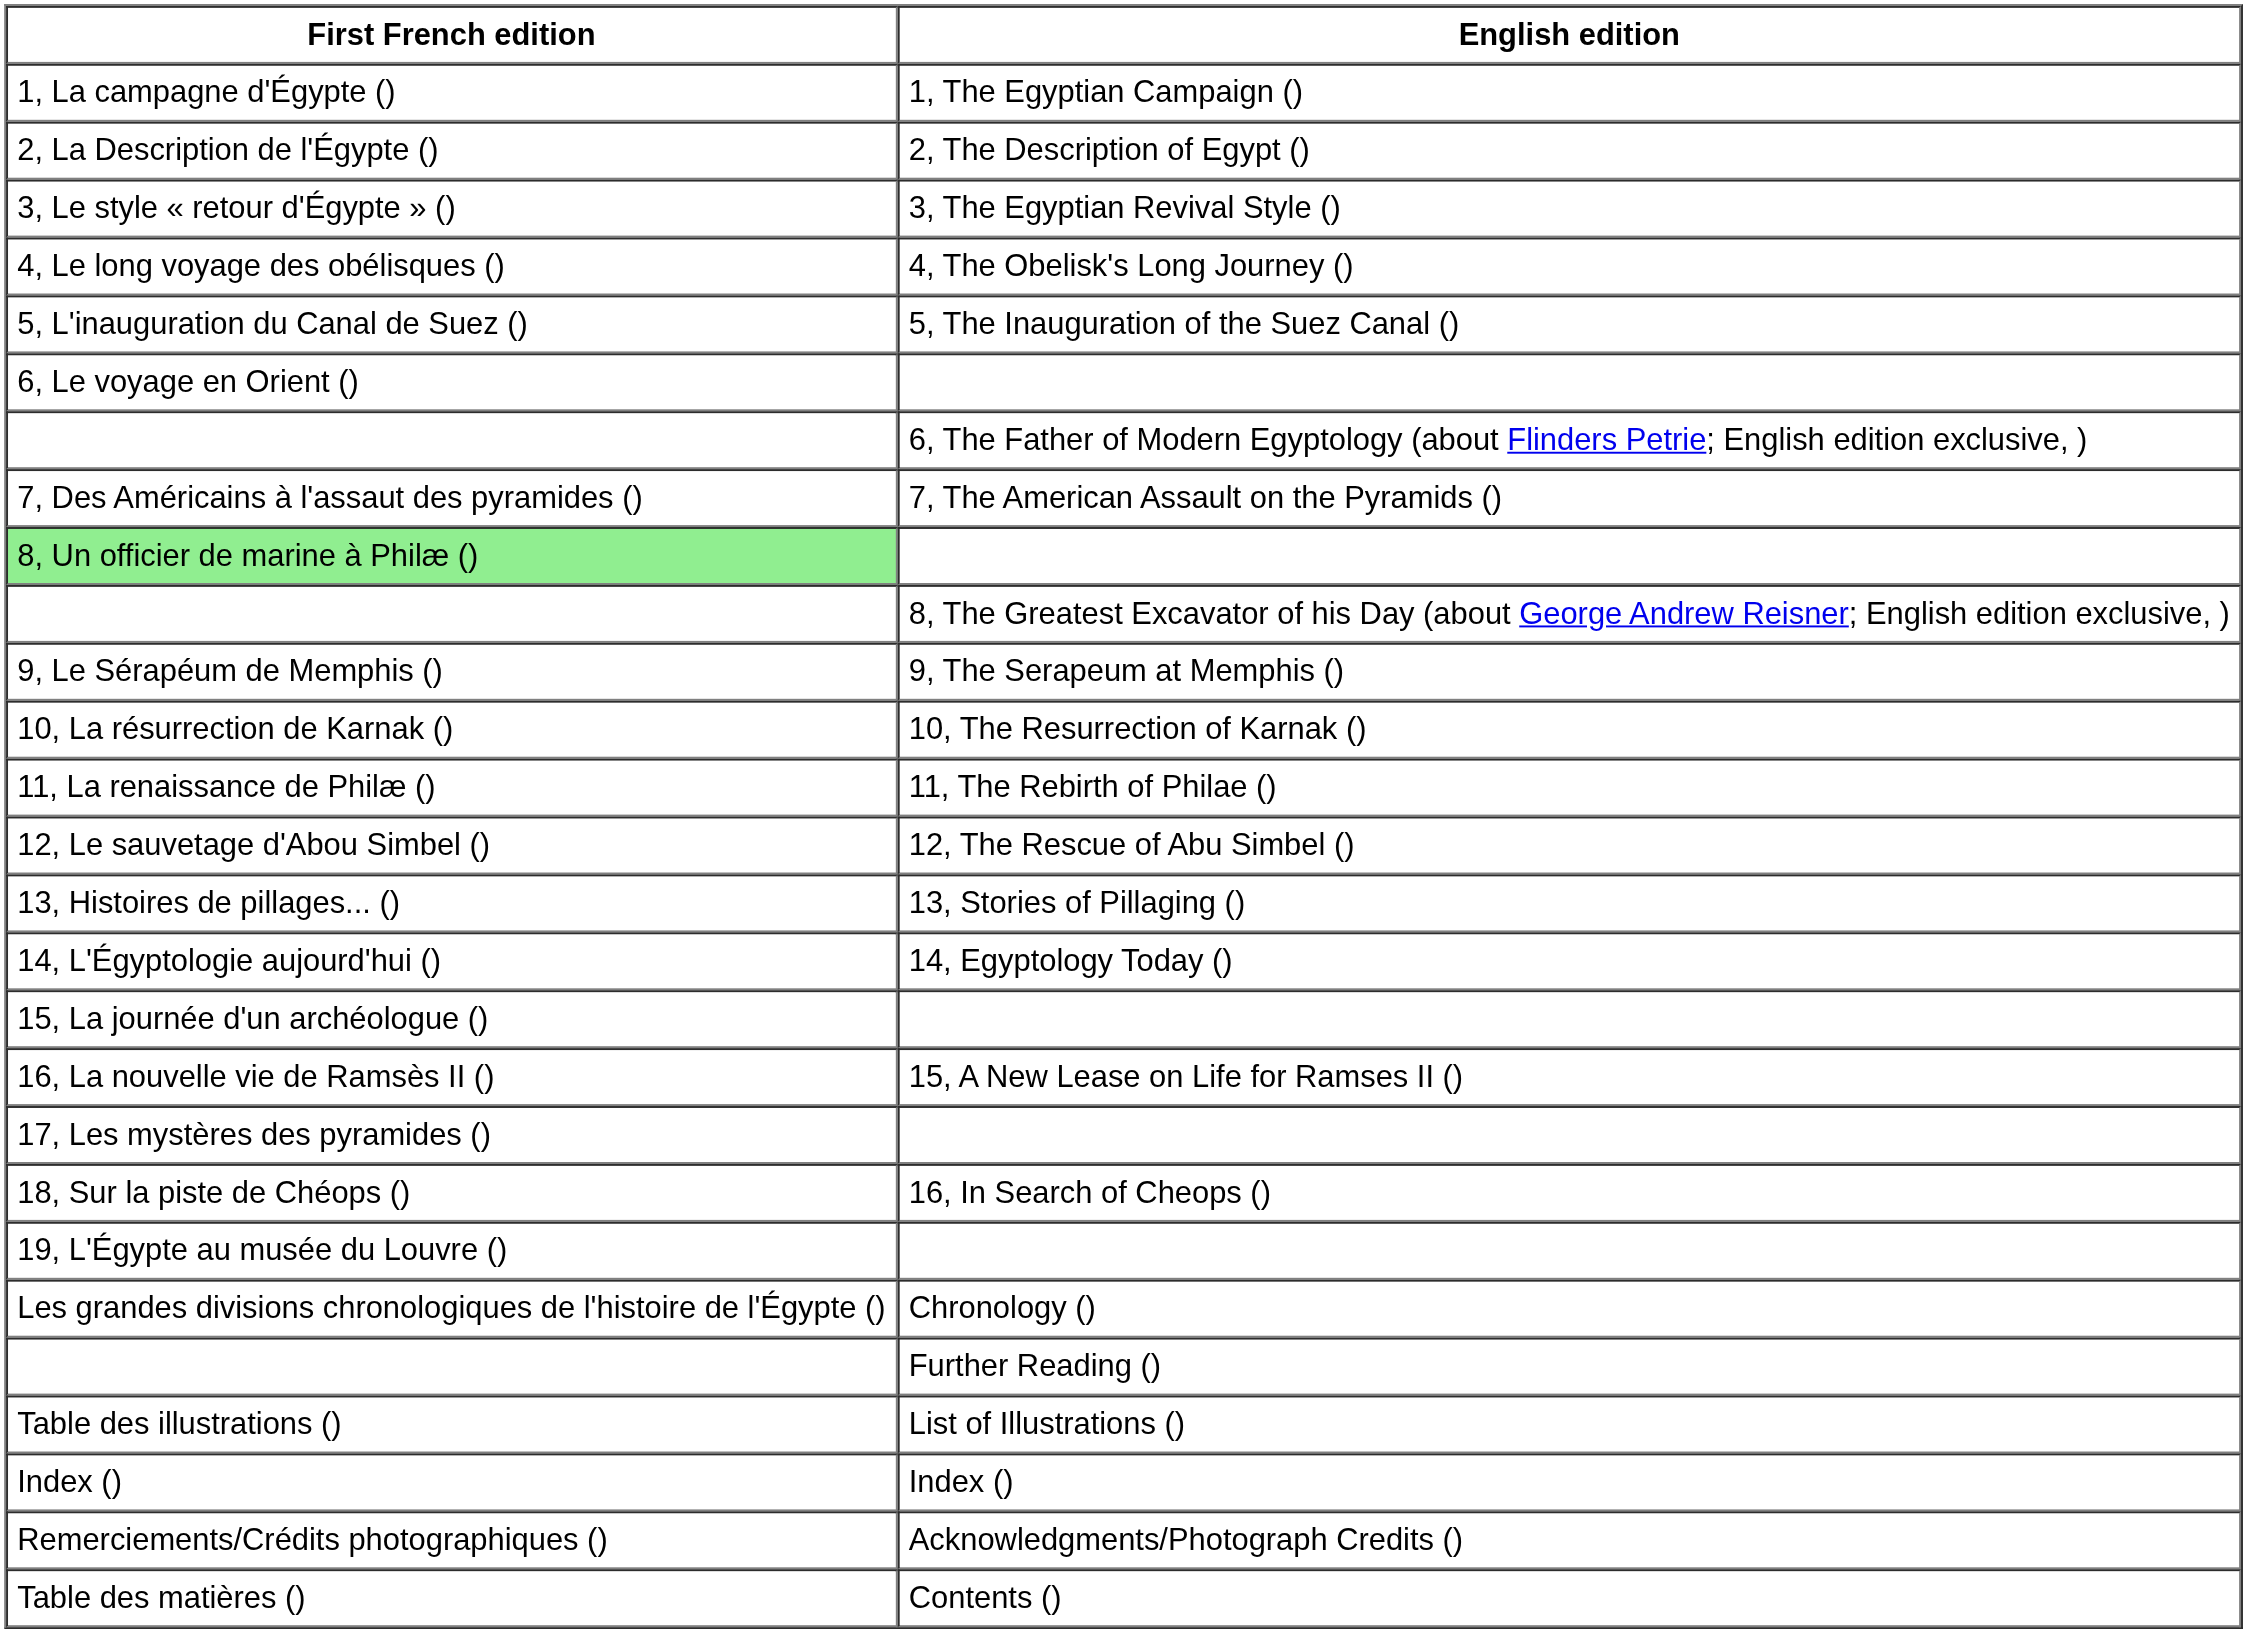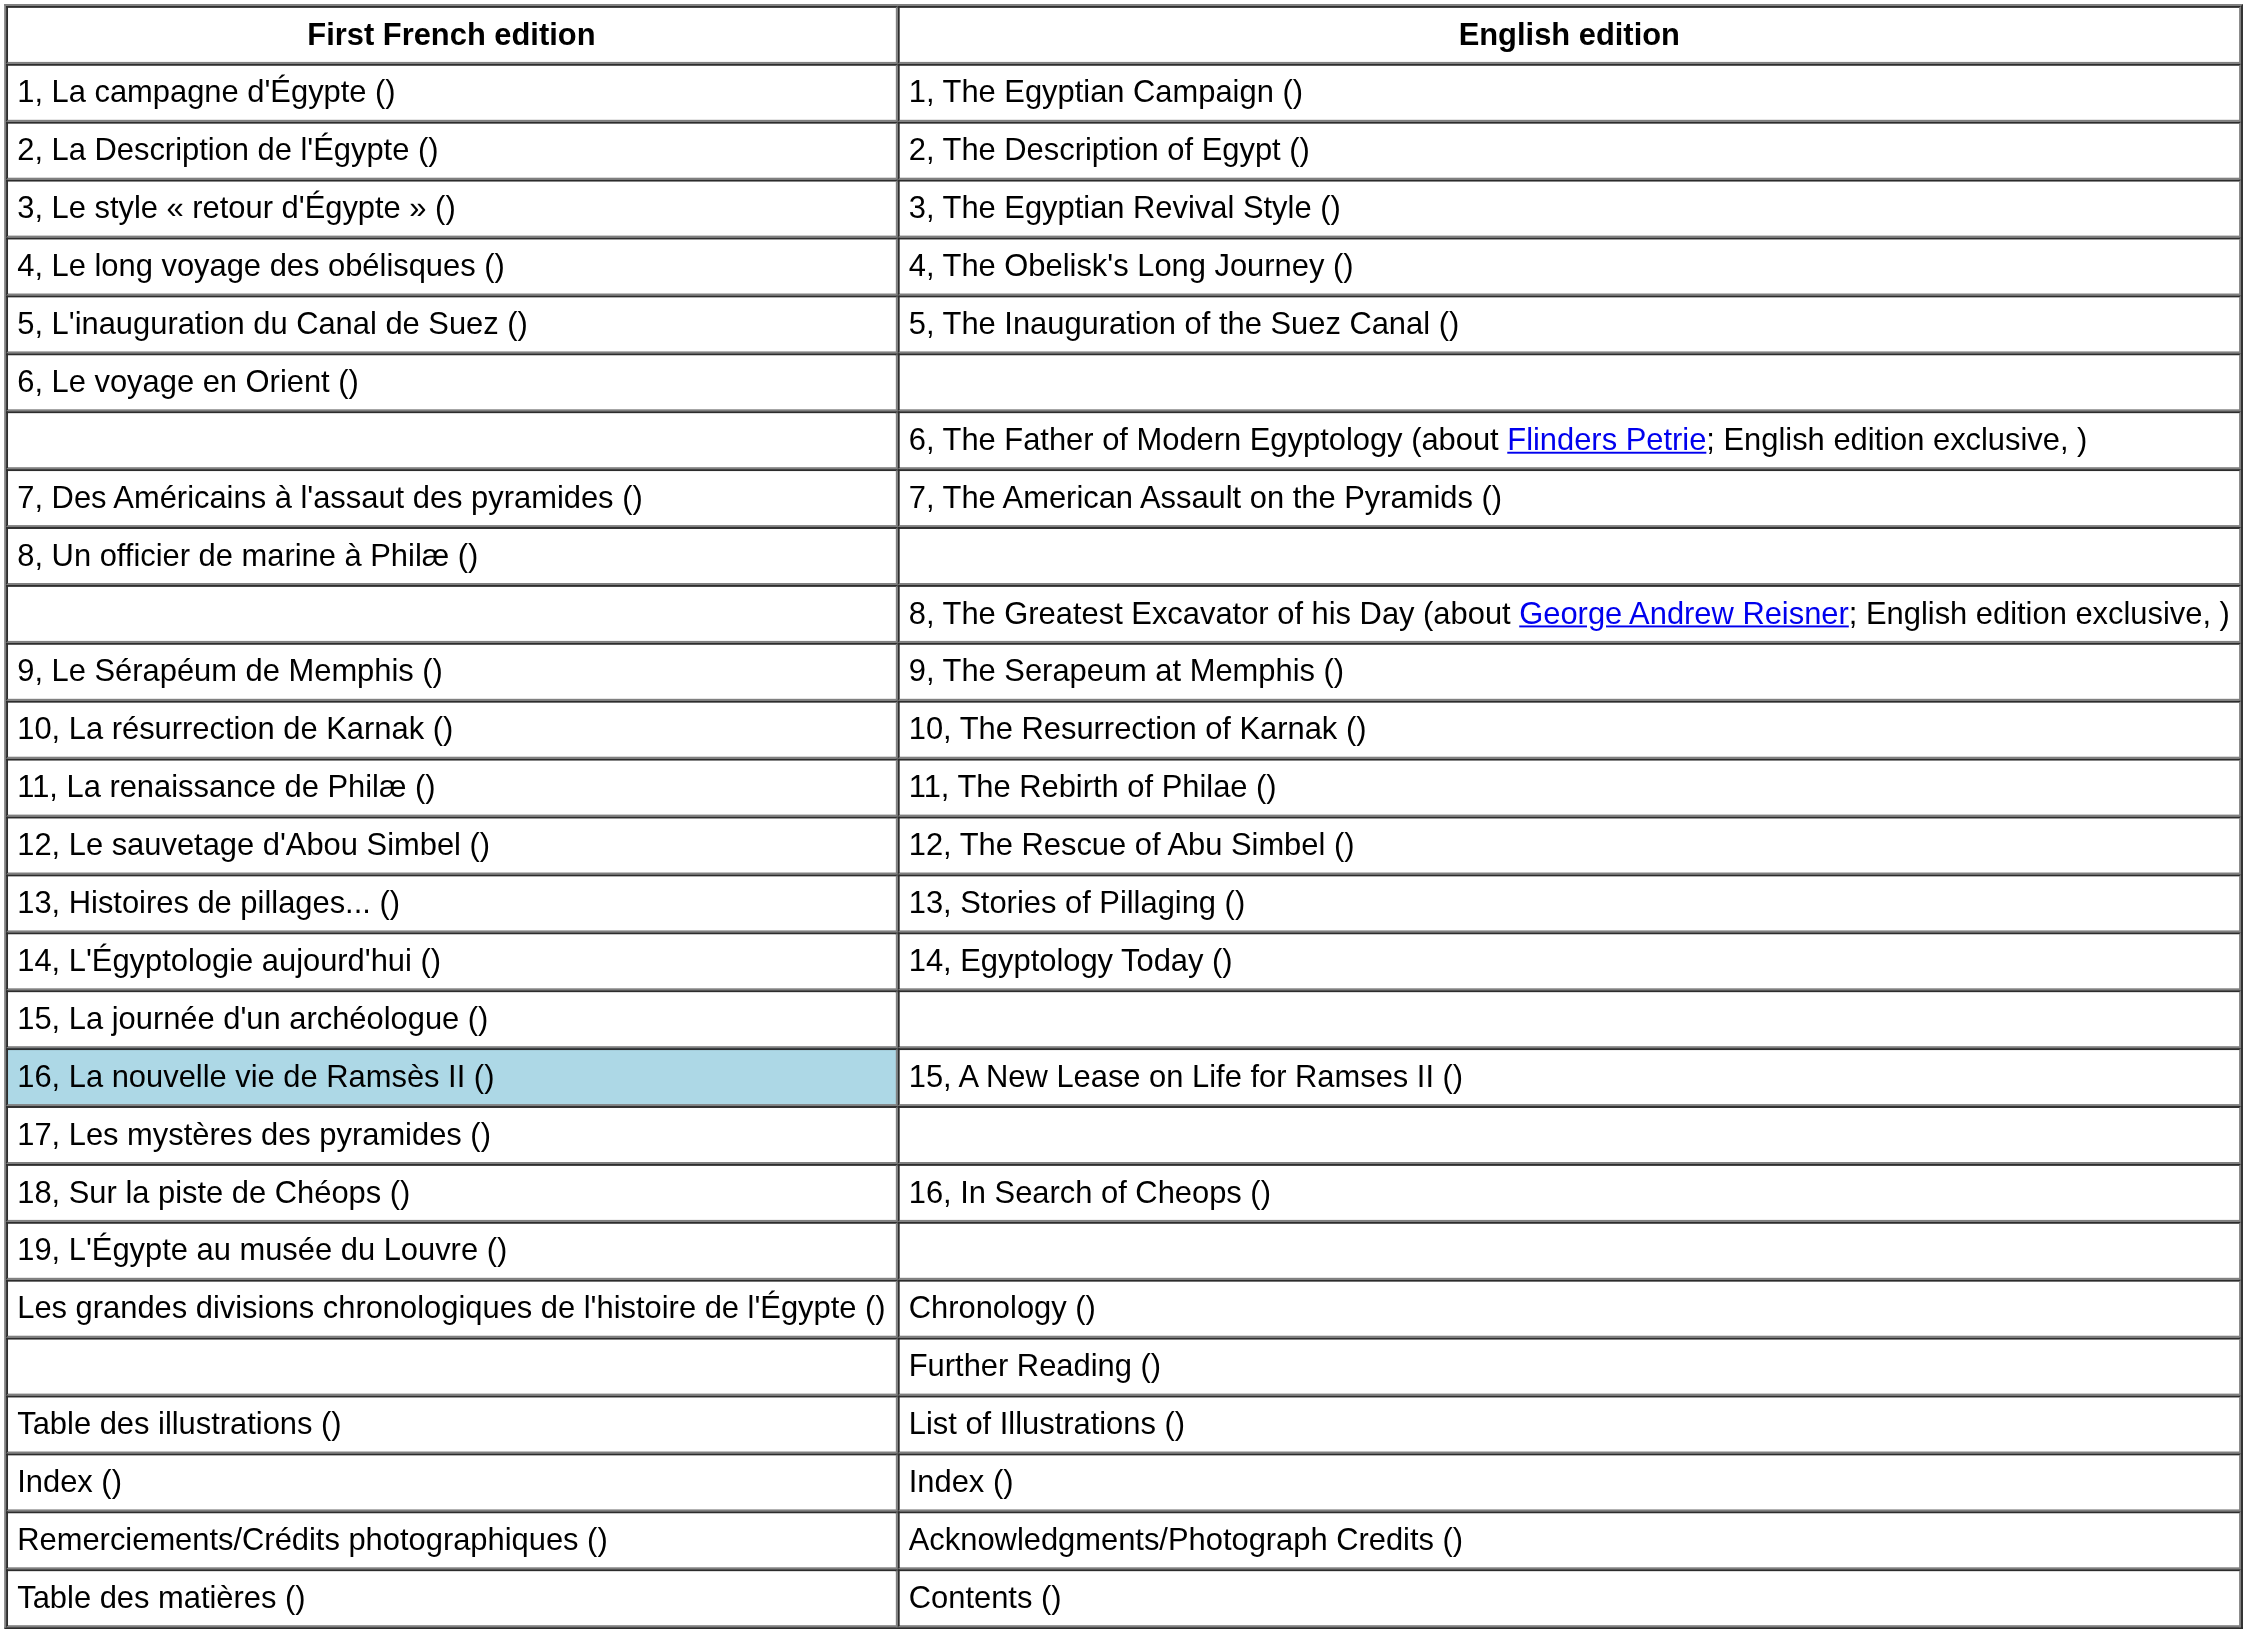(248, 555) lightgreen background -> (248, 555) no background
(256, 1076) no background -> (256, 1076) lightblue background
